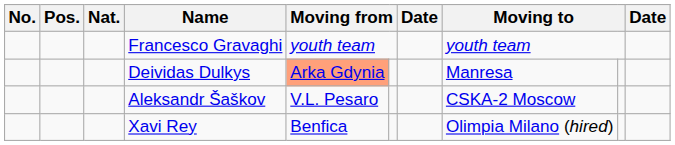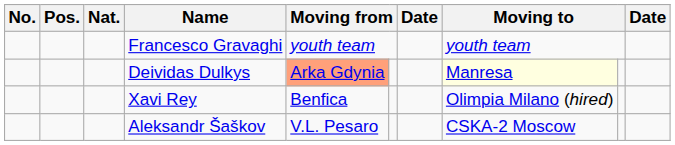(479, 72) no background -> (479, 72) lightyellow background
rows swapped: (197, 99) <-> (163, 126)
